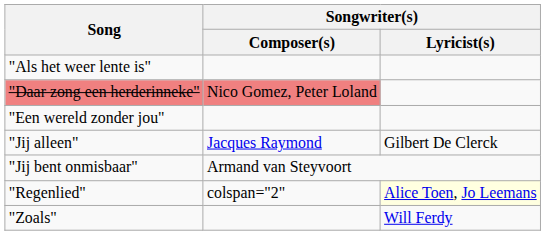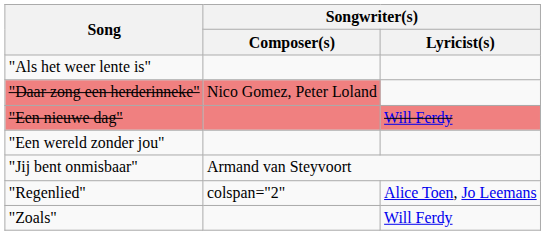+ row: (66, 117)
- row: (44, 142)
(460, 192) lightyellow background -> (460, 192) no background
